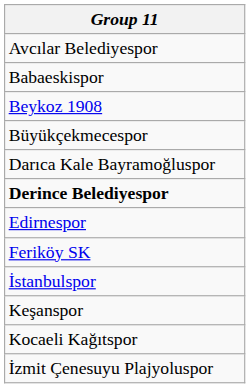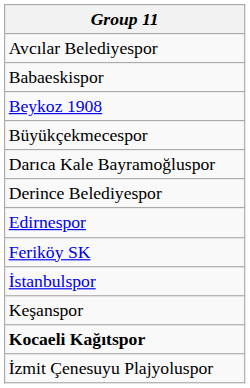(89, 193) bold -> (85, 193) normal
(73, 339) normal -> (77, 339) bold
